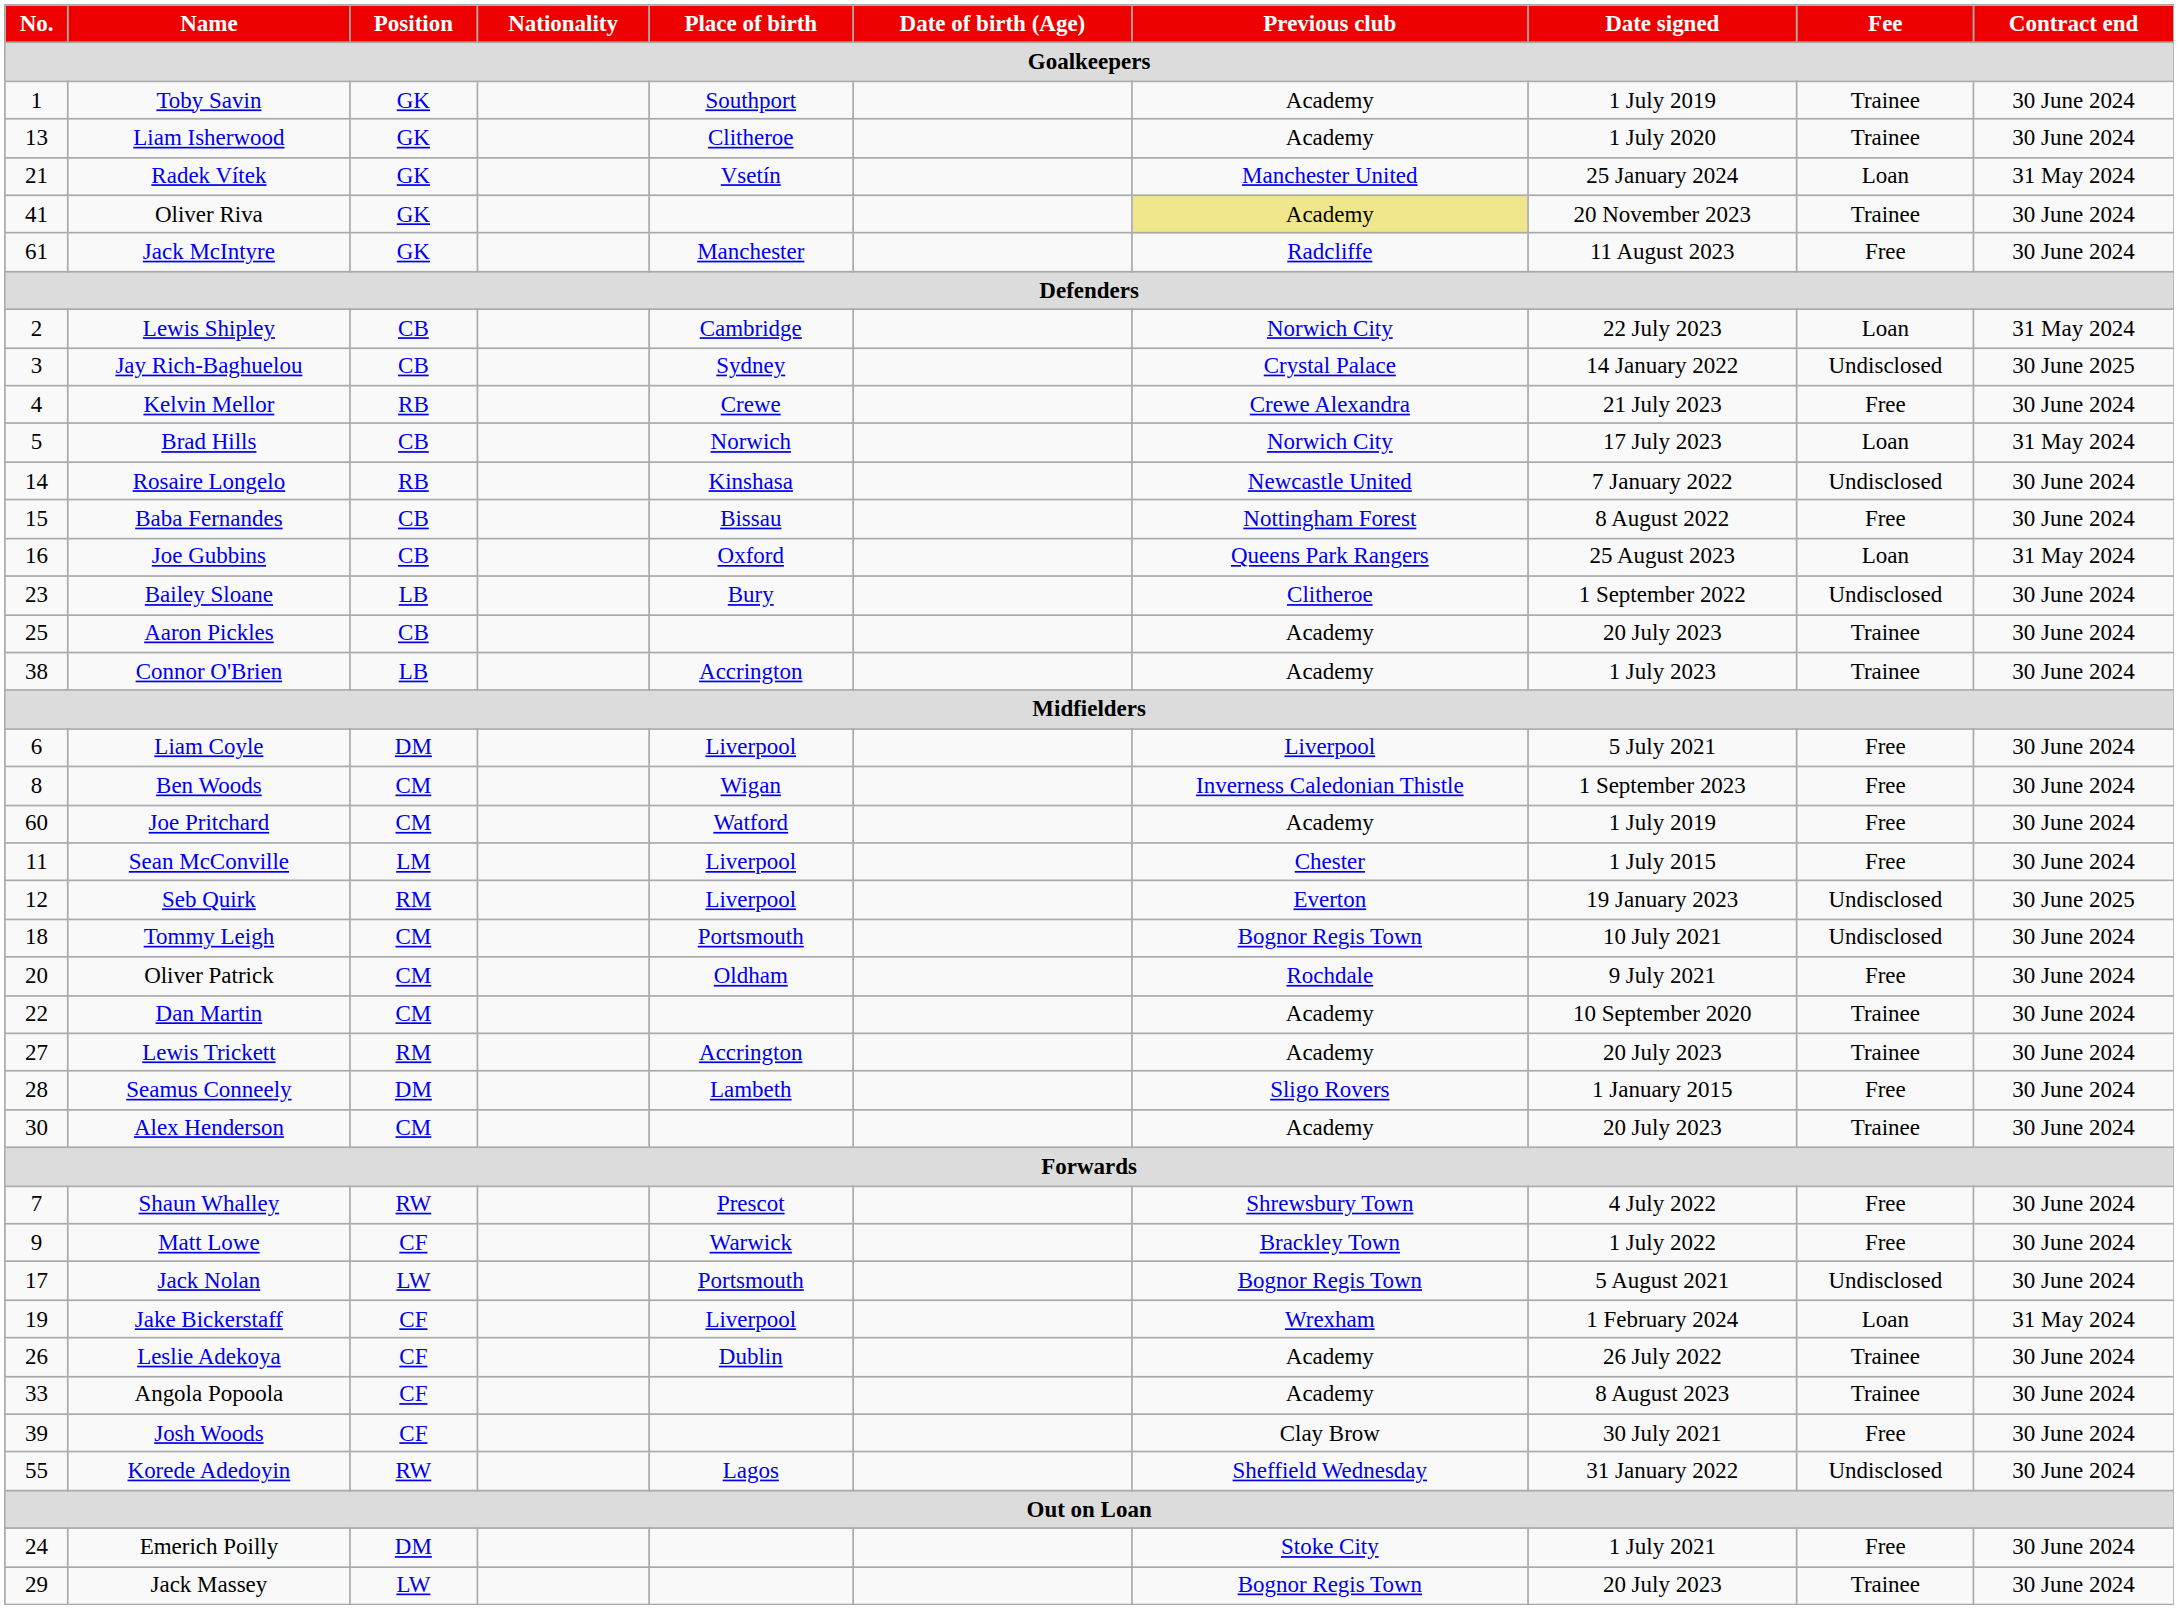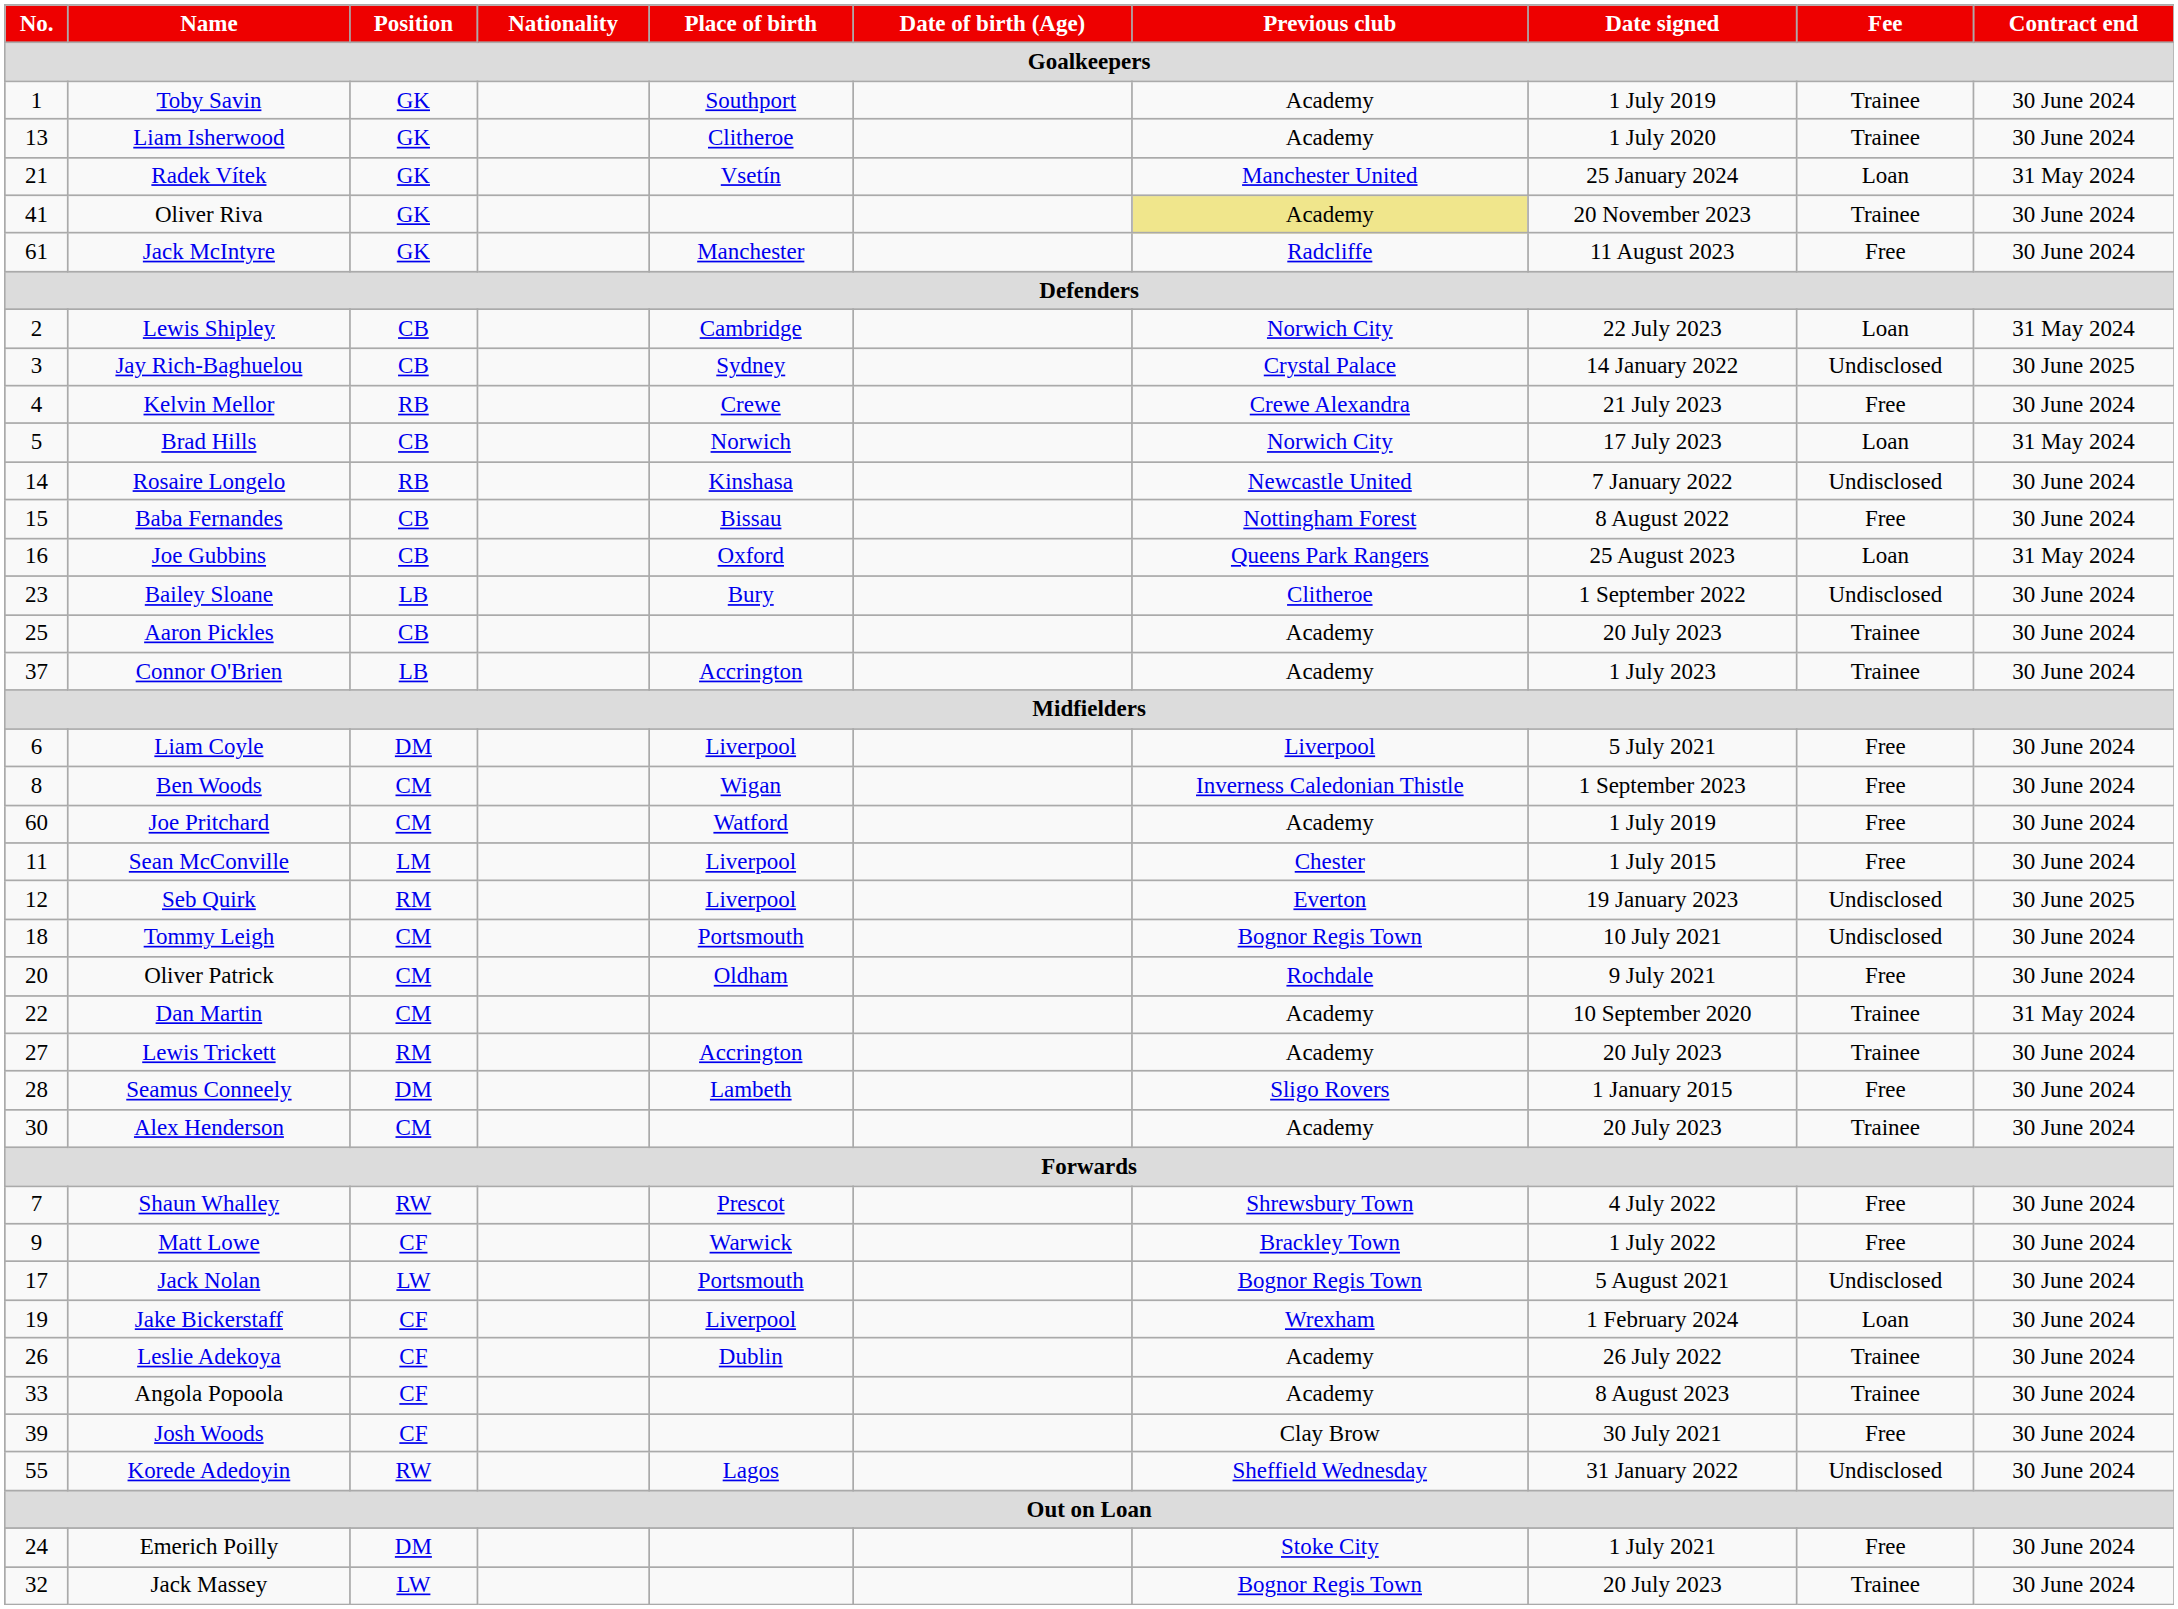(37, 670) 38 -> (37, 670) 37
(2074, 1013) 30 June 2024 -> (2074, 1013) 31 May 2024
(2074, 1318) 31 May 2024 -> (2074, 1318) 30 June 2024
(37, 1584) 29 -> (37, 1584) 32
